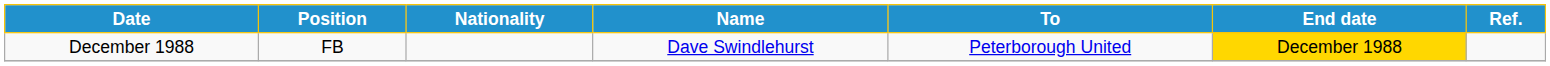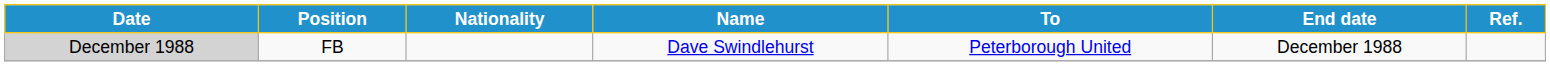(132, 47) no background -> (132, 47) lightgrey background
(1339, 47) gold background -> (1339, 47) no background
